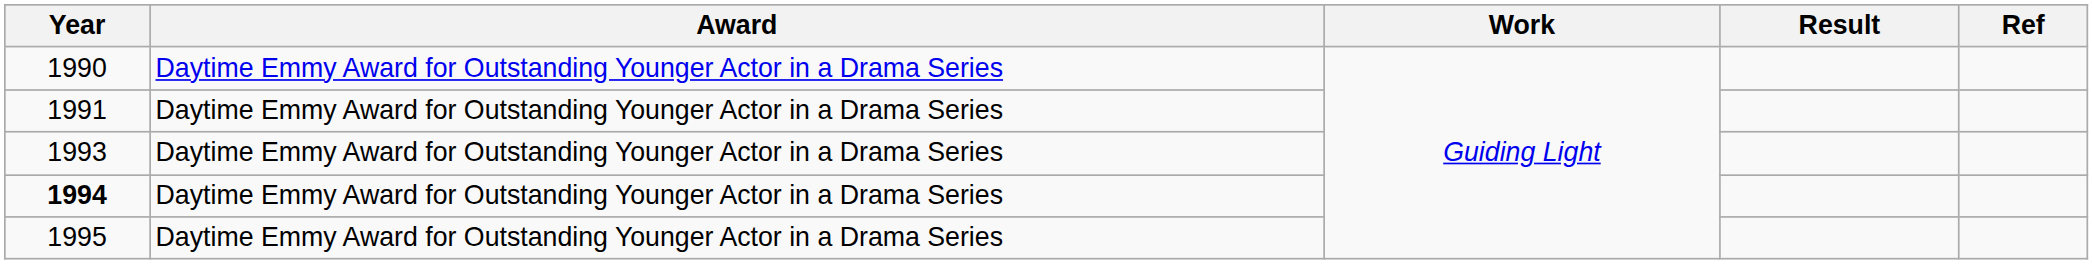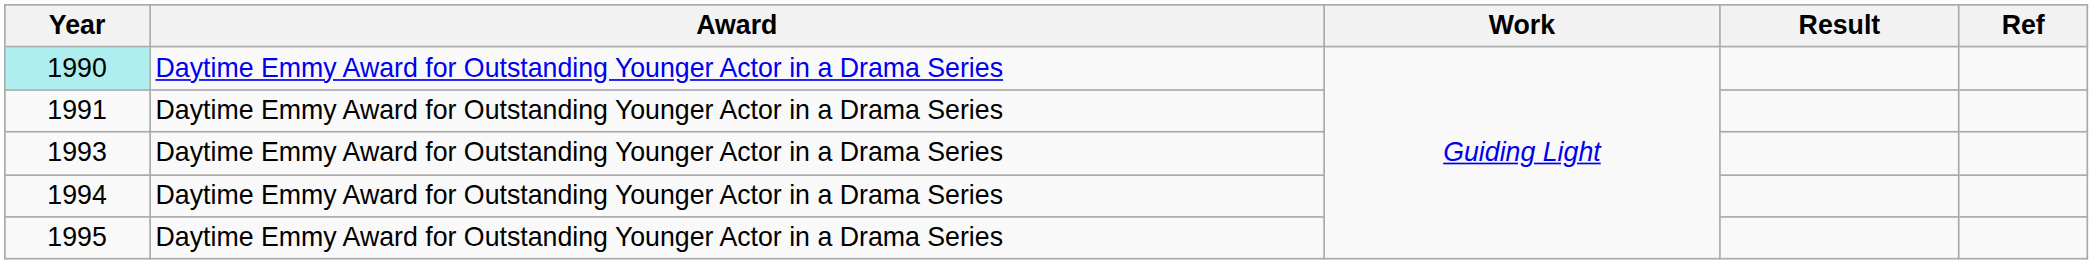(77, 68) no background -> (77, 68) paleturquoise background
(77, 195) bold -> (77, 195) normal
